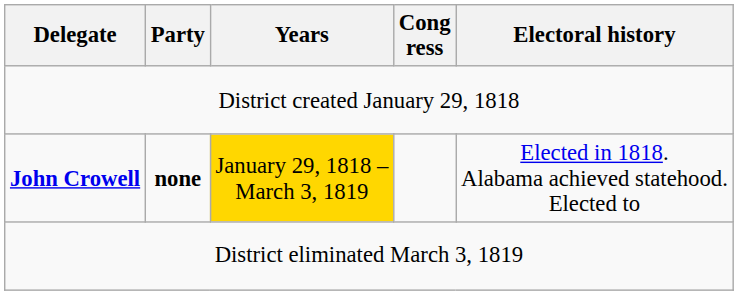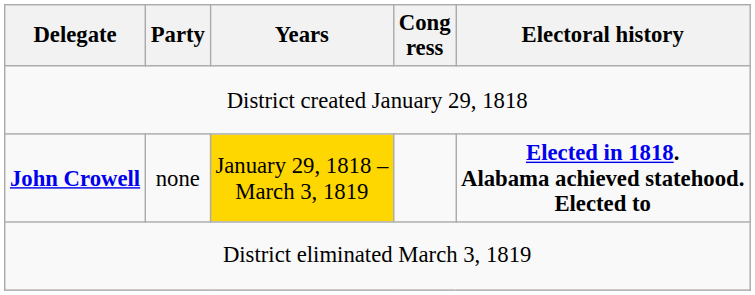(178, 177) bold -> (178, 177) normal
(594, 177) normal -> (603, 177) bold
